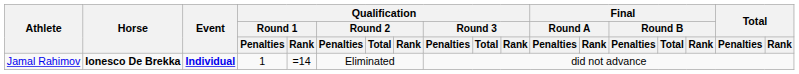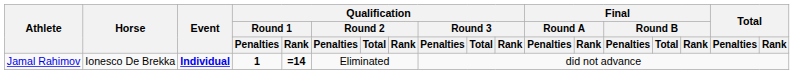(133, 62) bold -> (130, 62) normal
(262, 62) normal -> (257, 62) bold
(302, 62) normal -> (296, 62) bold
